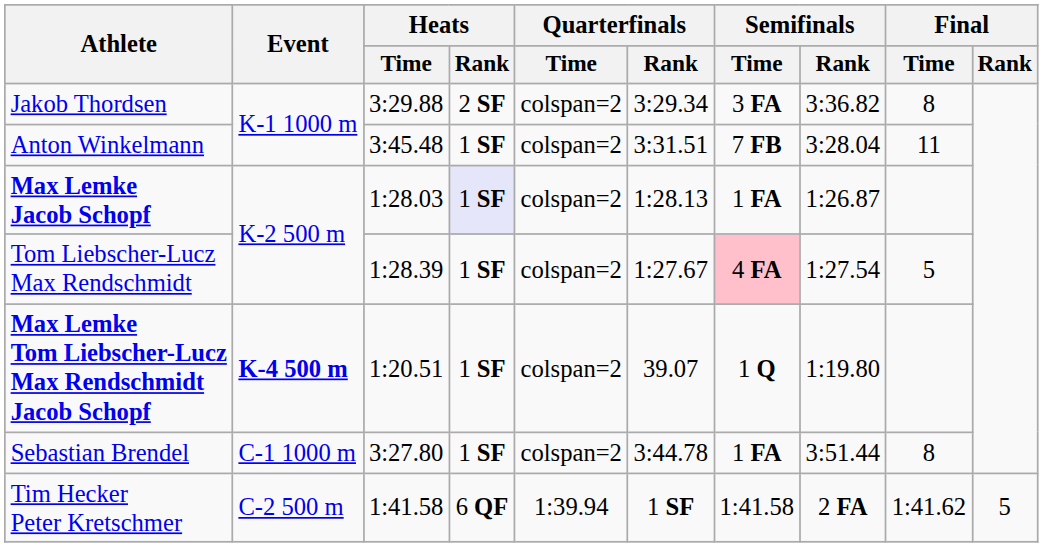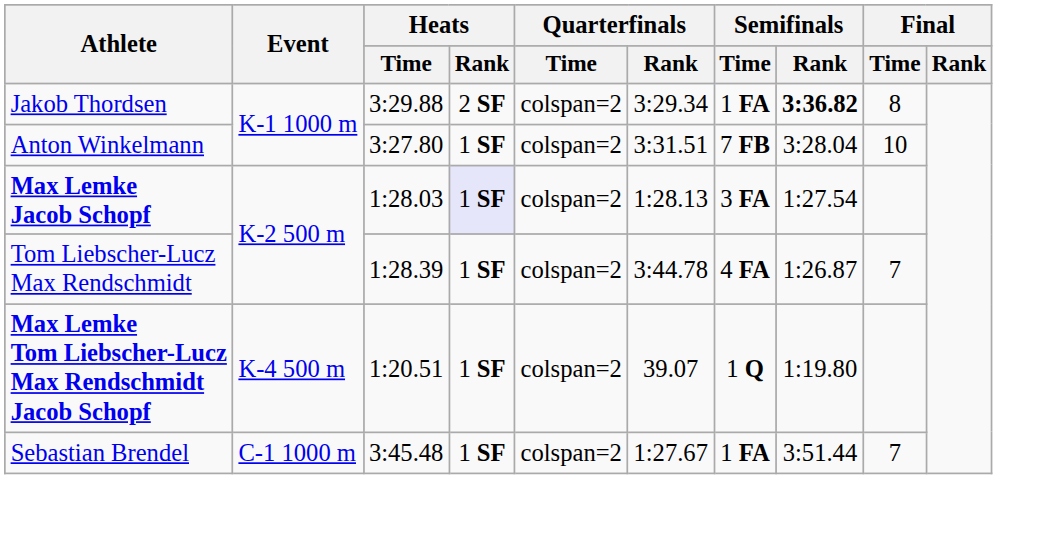(757, 104) 3 FA -> (745, 104) 1 FA
(843, 104) normal -> (820, 104) bold
(406, 144) 3:45.48 -> (406, 144) 3:27.80
(929, 144) 11 -> (895, 144) 10
(757, 199) 1 FA -> (745, 199) 3 FA
(843, 199) 1:26.87 -> (820, 199) 1:27.54
(671, 269) 1:27.67 -> (671, 269) 3:44.78
(757, 269) pink background -> (745, 269) no background
(843, 269) 1:27.54 -> (820, 269) 1:26.87
(929, 269) 5 -> (895, 269) 7
(293, 368) bold -> (292, 368) normal
(406, 452) 3:27.80 -> (406, 452) 3:45.48
(671, 452) 3:44.78 -> (671, 452) 1:27.67
(929, 452) 8 -> (895, 452) 7
- row: (96, 507)
